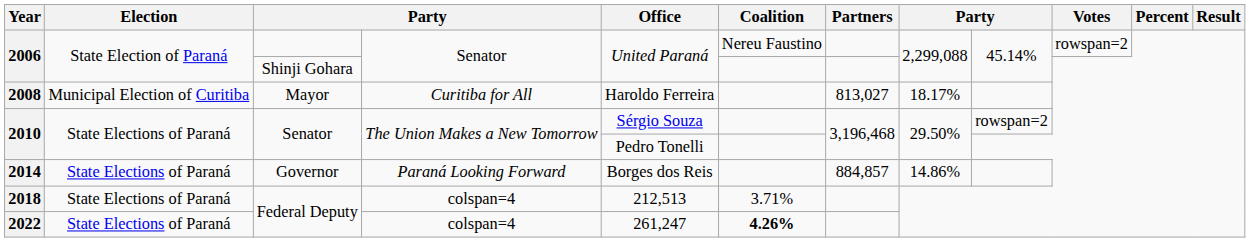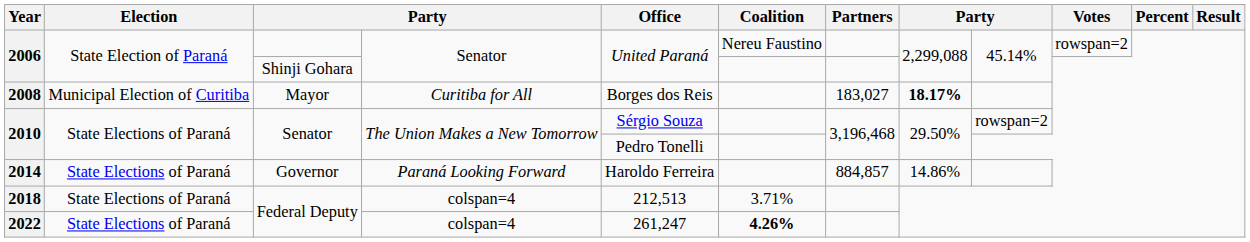(660, 95) Haroldo Ferreira -> (660, 95) Borges dos Reis
(862, 95) 813,027 -> (862, 95) 183,027
(935, 95) normal -> (935, 95) bold
(660, 172) Borges dos Reis -> (660, 172) Haroldo Ferreira
